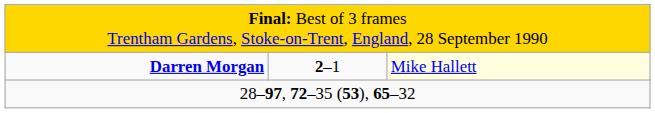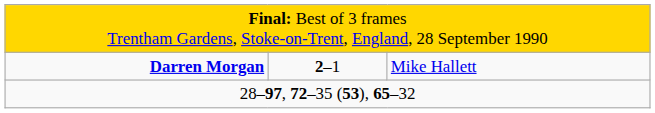(434, 66) lightyellow background -> (434, 66) no background
